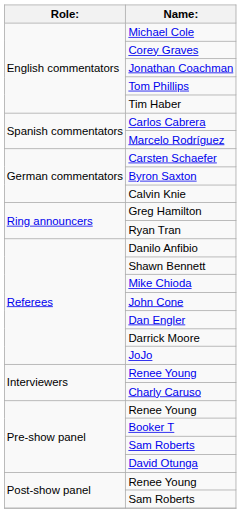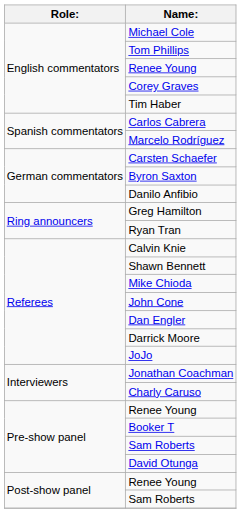(163, 50) Corey Graves -> (159, 50) Tom Phillips
(181, 68) Jonathan Coachman -> (163, 68) Renee Young
(159, 86) Tom Phillips -> (163, 86) Corey Graves
(157, 194) Calvin Knie -> (163, 194) Danilo Anfibio
(163, 248) Danilo Anfibio -> (157, 248) Calvin Knie
(163, 374) Renee Young -> (181, 374) Jonathan Coachman
